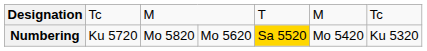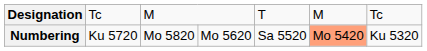(282, 35) gold background -> (282, 35) no background
(338, 35) no background -> (338, 35) lightsalmon background
